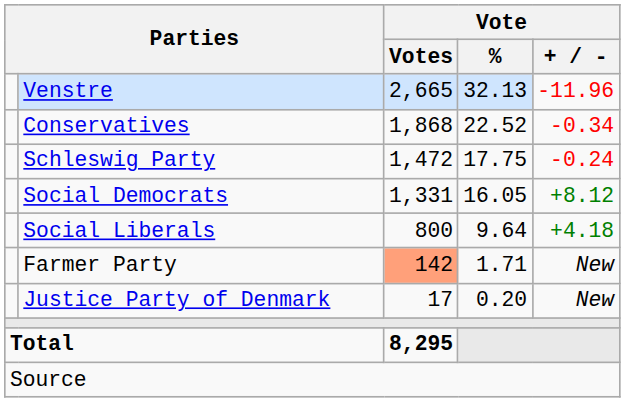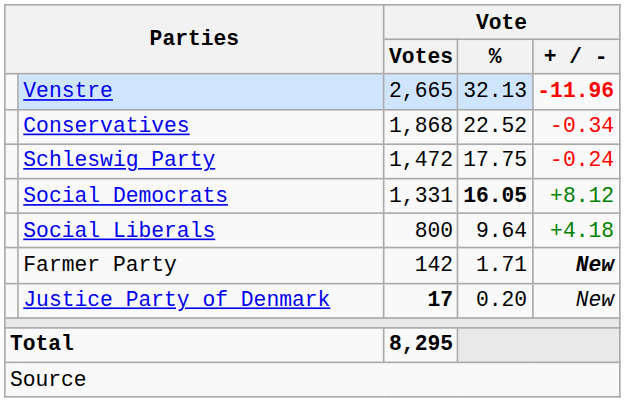(576, 92) normal -> (576, 92) bold
(495, 196) normal -> (495, 196) bold
(434, 265) lightsalmon background -> (434, 265) no background
(595, 265) normal -> (595, 265) bold
(440, 300) normal -> (440, 300) bold
